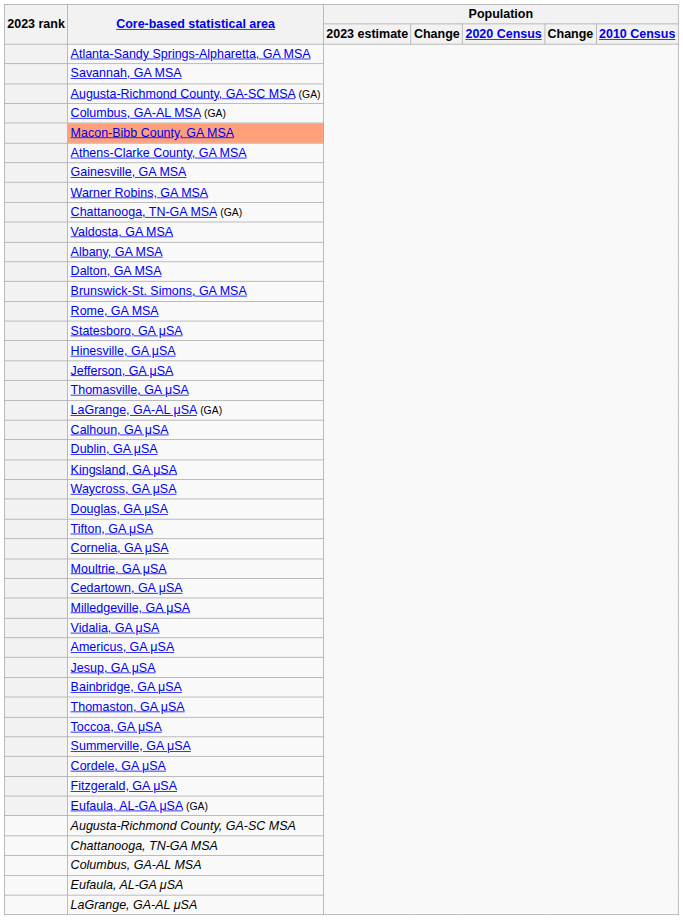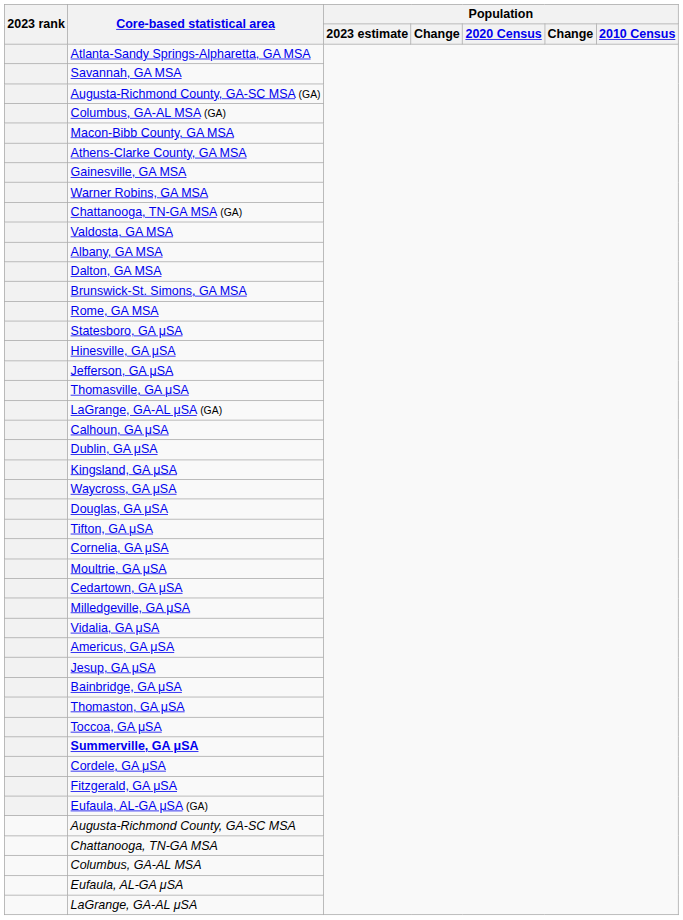(152, 133) lightsalmon background -> (152, 133) no background
(131, 746) normal -> (135, 746) bold
